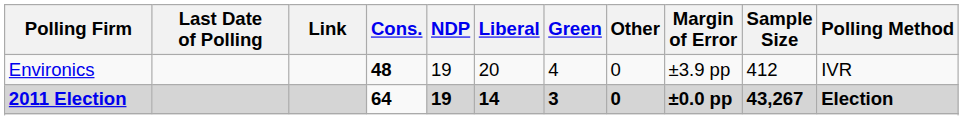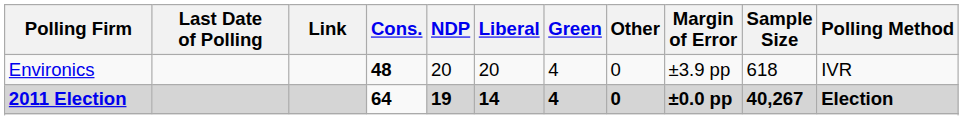(441, 69) 19 -> (441, 69) 20
(762, 69) 412 -> (762, 69) 618
(553, 98) 3 -> (553, 98) 4
(775, 98) 43,267 -> (775, 98) 40,267
